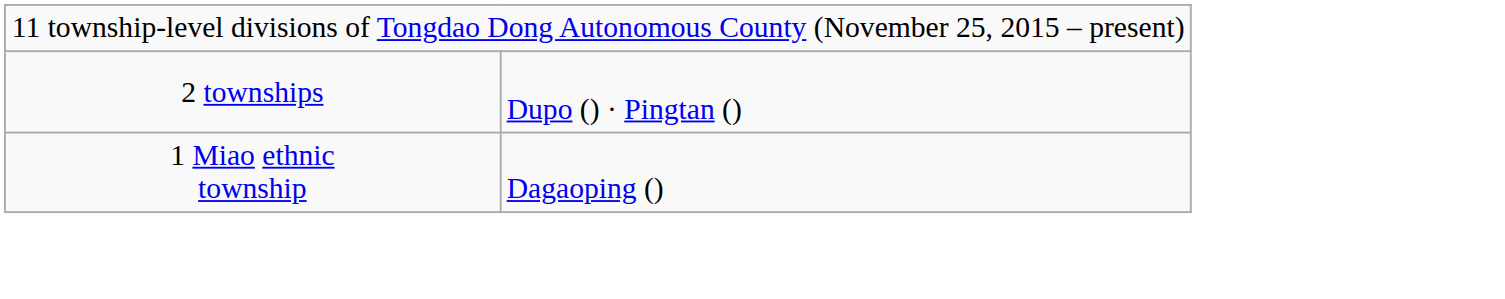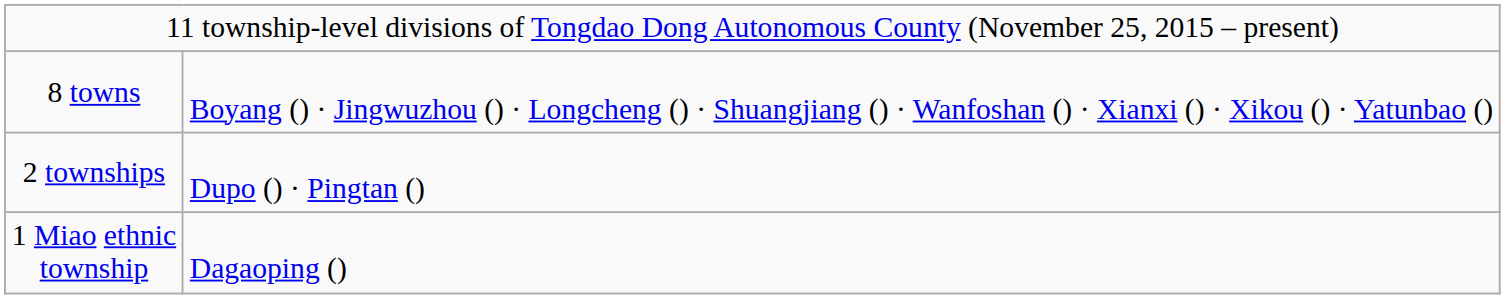+ row: (94, 91)
